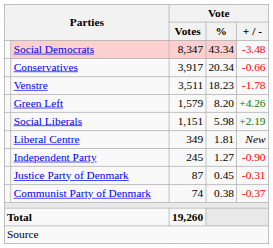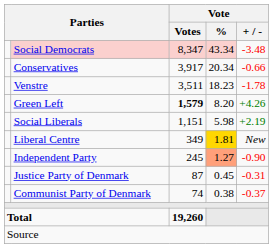(190, 103) normal -> (190, 103) bold
(224, 139) no background -> (224, 139) gold background
(224, 157) no background -> (224, 157) lightsalmon background
